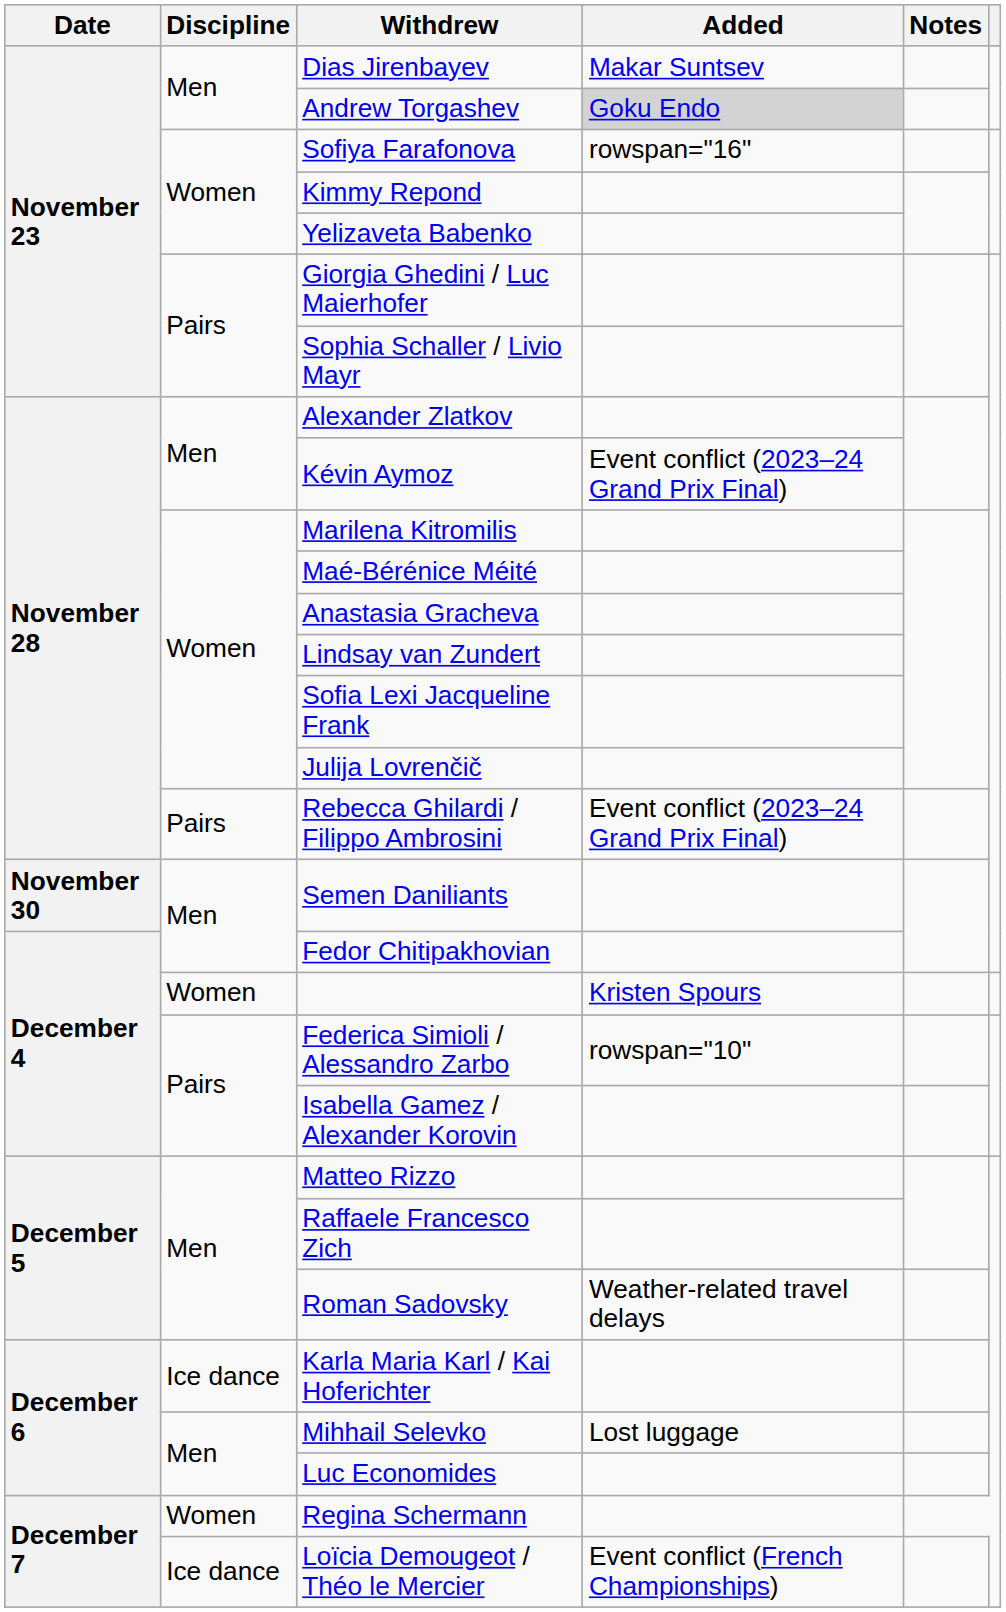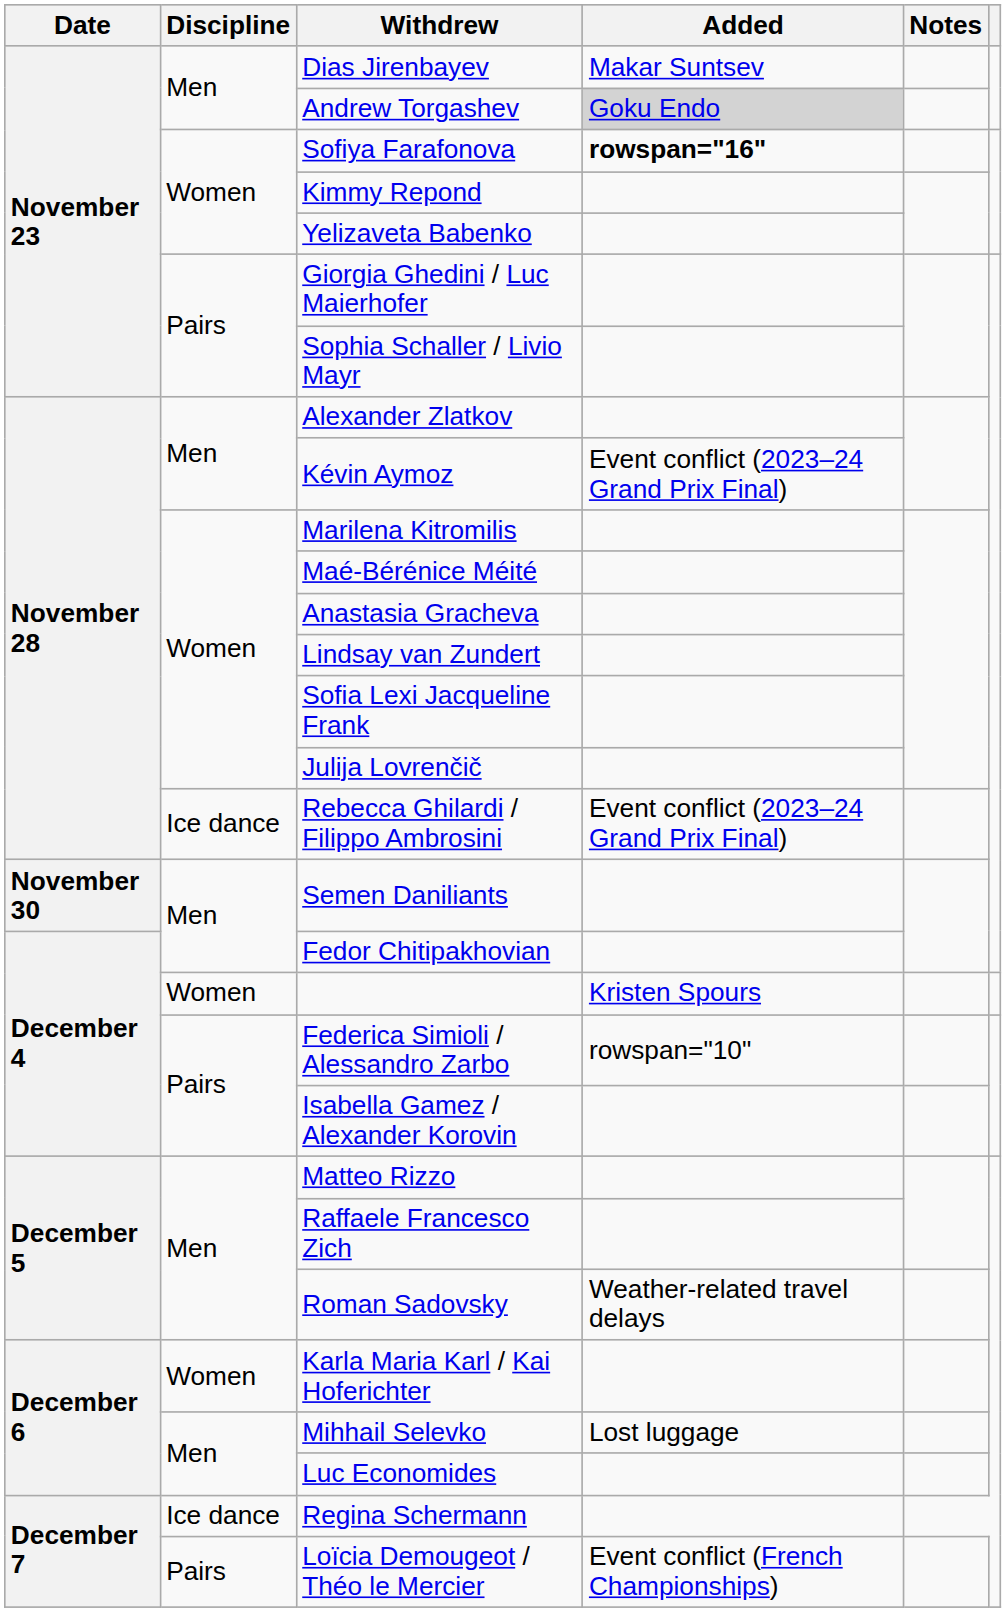(670, 150) normal -> (678, 150) bold
(196, 823) Pairs -> (223, 823) Ice dance
(223, 1375) Ice dance -> (211, 1375) Women
(211, 1515) Women -> (223, 1515) Ice dance
(223, 1571) Ice dance -> (196, 1571) Pairs
